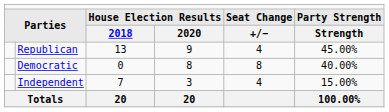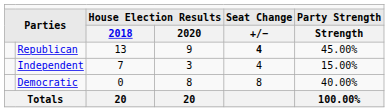(259, 50) normal -> (259, 50) bold
rows swapped: (48, 66) <-> (51, 83)
